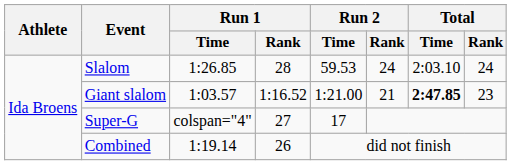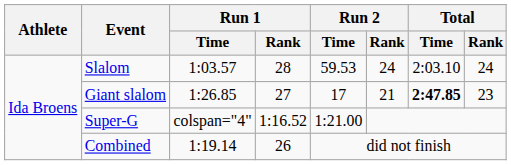(213, 68) 1:26.85 -> (213, 68) 1:03.57
(213, 94) 1:03.57 -> (213, 94) 1:26.85
(283, 94) 1:16.52 -> (283, 94) 27
(338, 94) 1:21.00 -> (338, 94) 17
(283, 121) 27 -> (283, 121) 1:16.52
(338, 121) 17 -> (338, 121) 1:21.00
